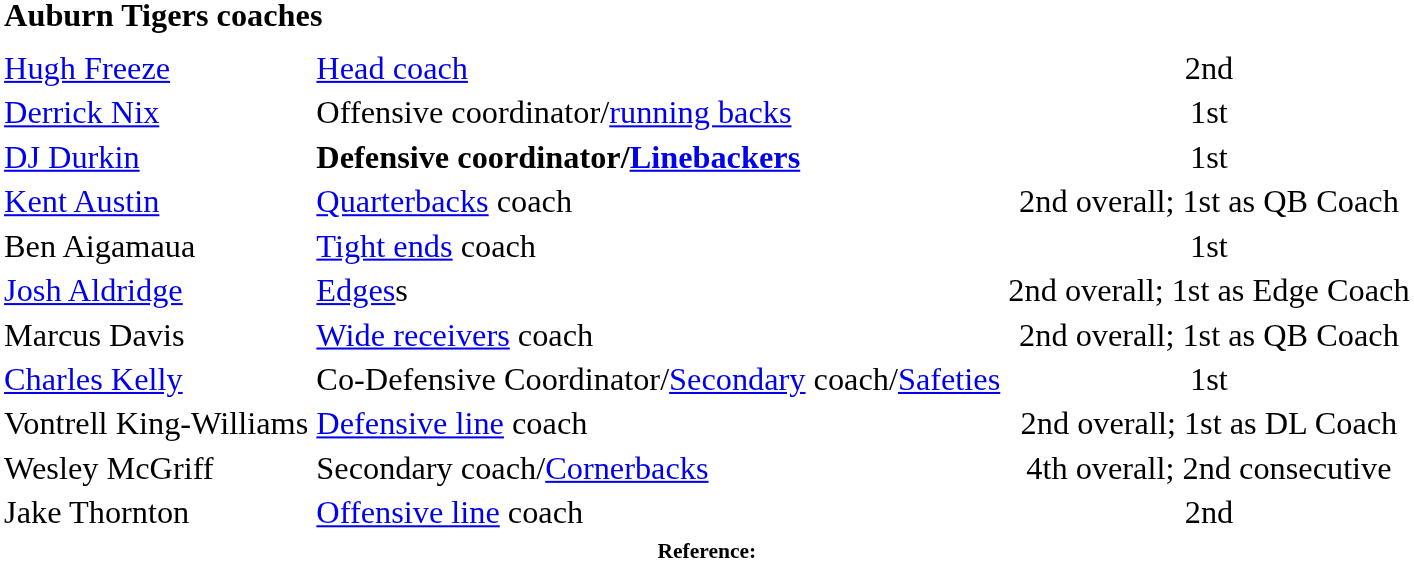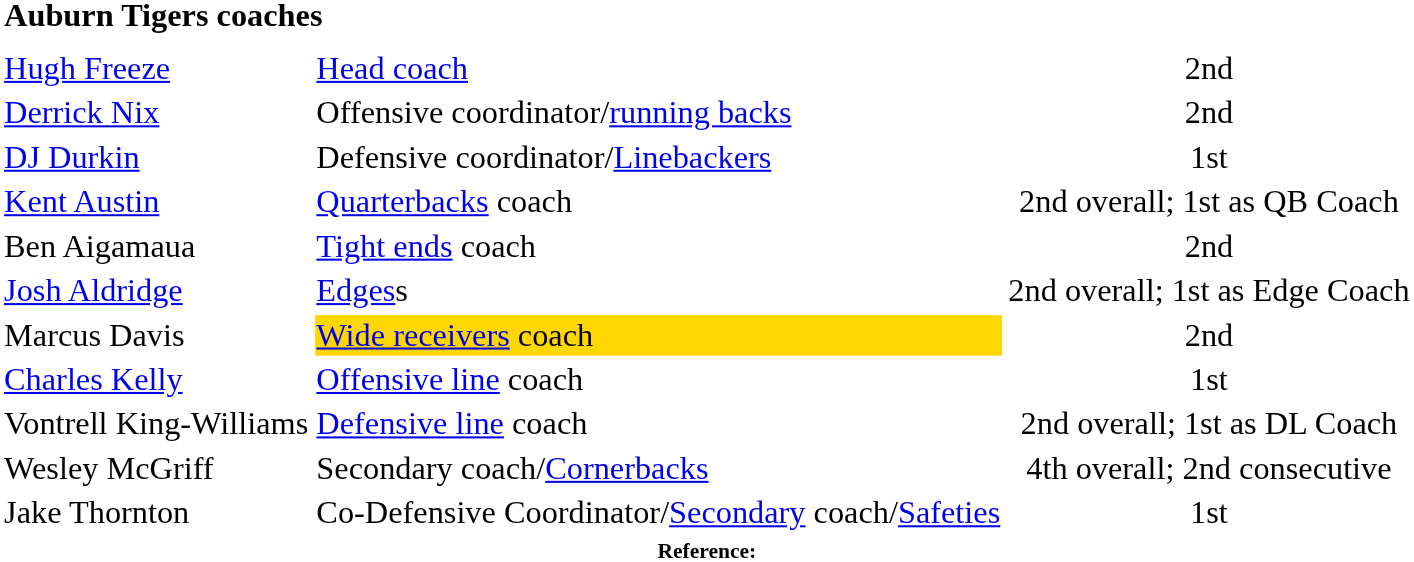(1209, 112) 1st -> (1209, 112) 2nd
(558, 157) bold -> (544, 157) normal
(1209, 246) 1st -> (1209, 246) 2nd
(455, 334) no background -> (455, 334) gold background
(1209, 334) 2nd overall; 1st as QB Coach -> (1209, 334) 2nd
(658, 379) Co-Defensive Coordinator/Secondary coach/Safeties -> (450, 379) Offensive line coach
(450, 512) Offensive line coach -> (658, 512) Co-Defensive Coordinator/Secondary coach/Safeties
(1209, 512) 2nd -> (1209, 512) 1st
